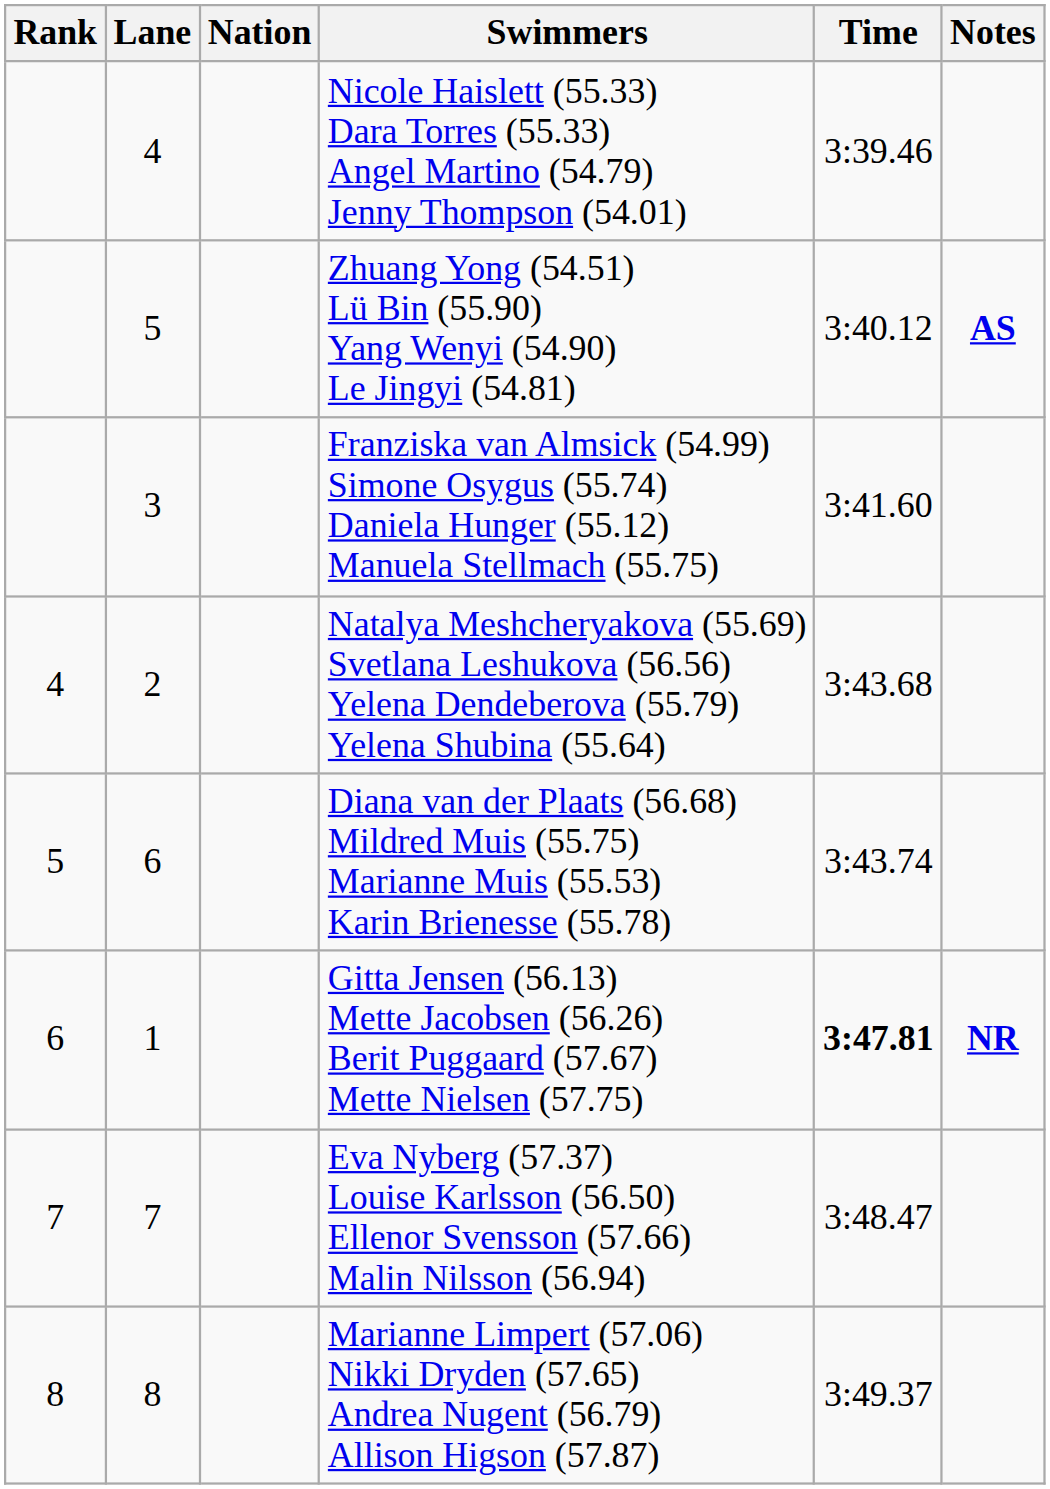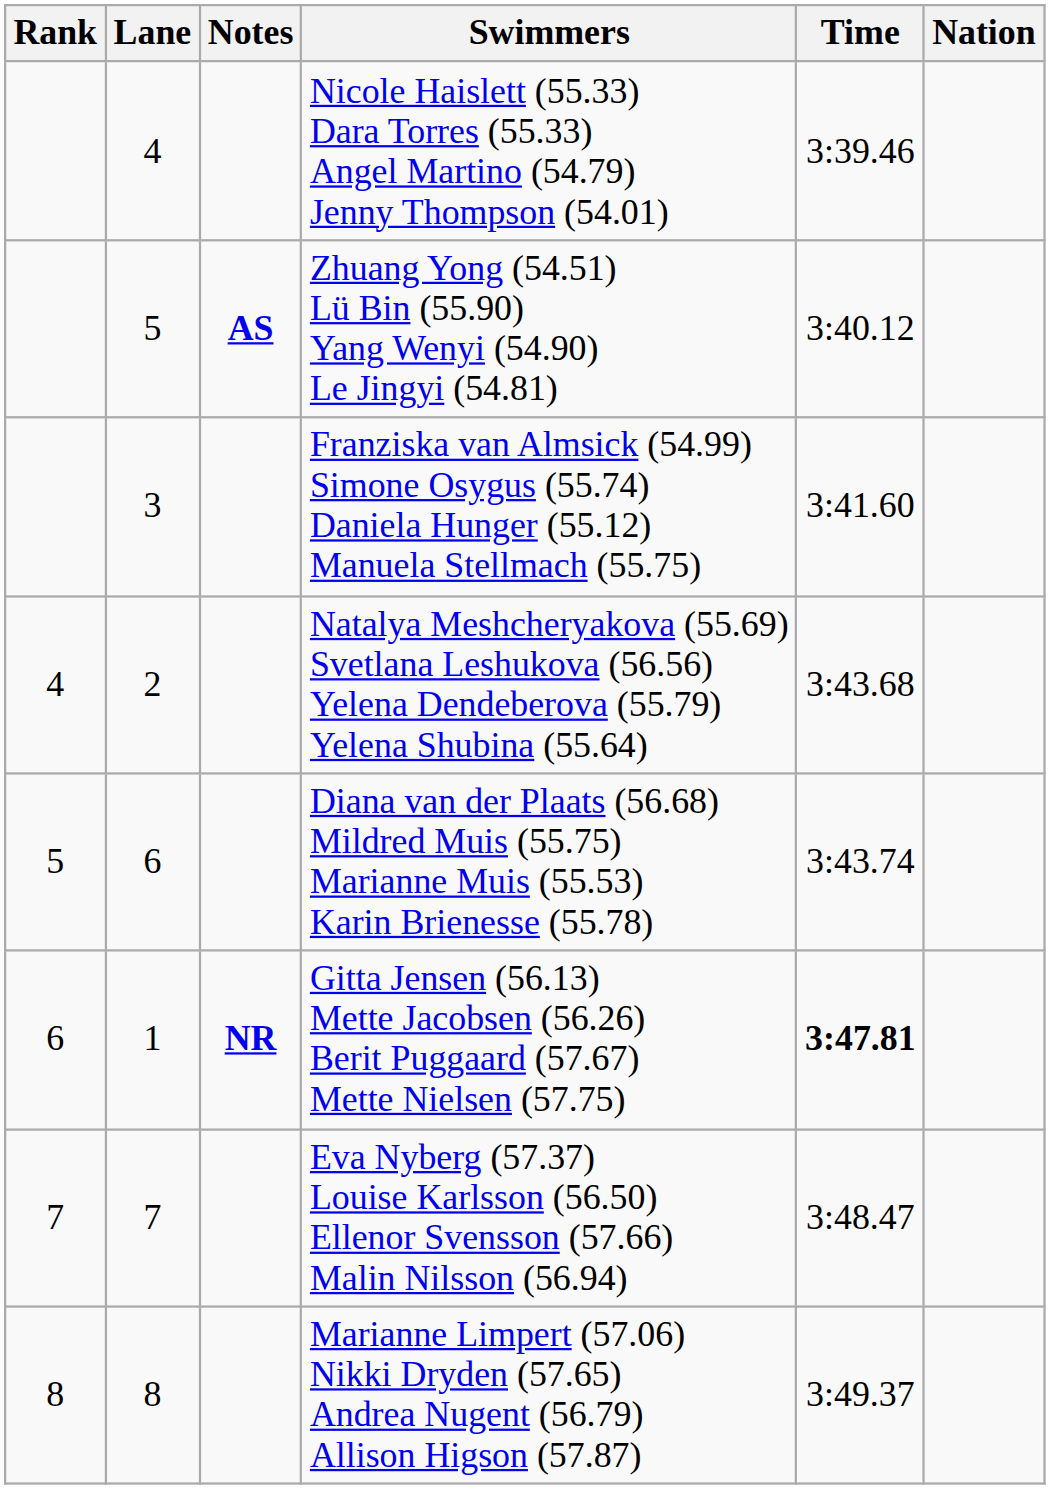columns swapped: (260, 32) <-> (993, 32)
